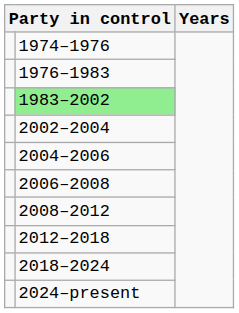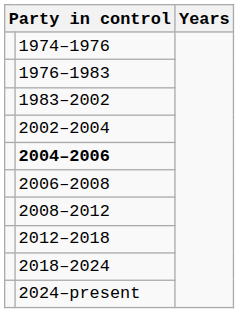(64, 101) lightgreen background -> (64, 101) no background
(64, 156) normal -> (64, 156) bold
